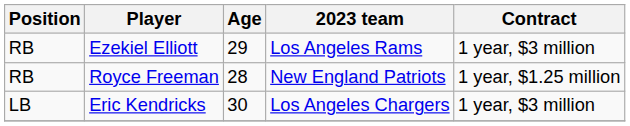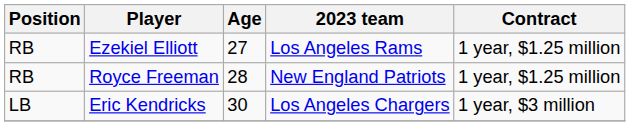(237, 47) 29 -> (237, 47) 27
(526, 47) 1 year, $3 million -> (539, 47) 1 year, $1.25 million
